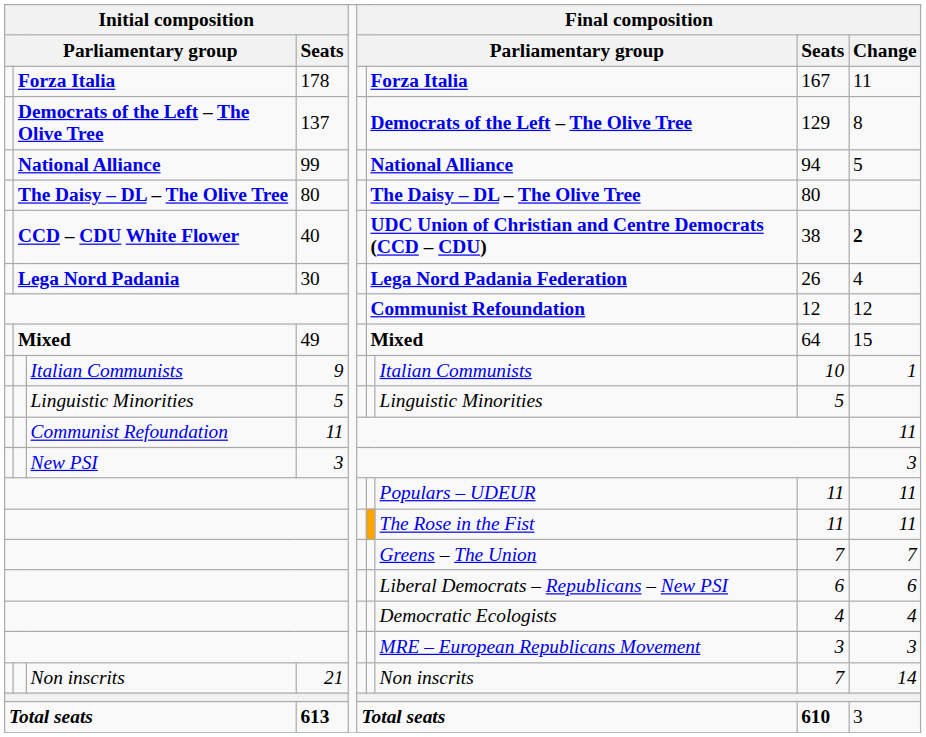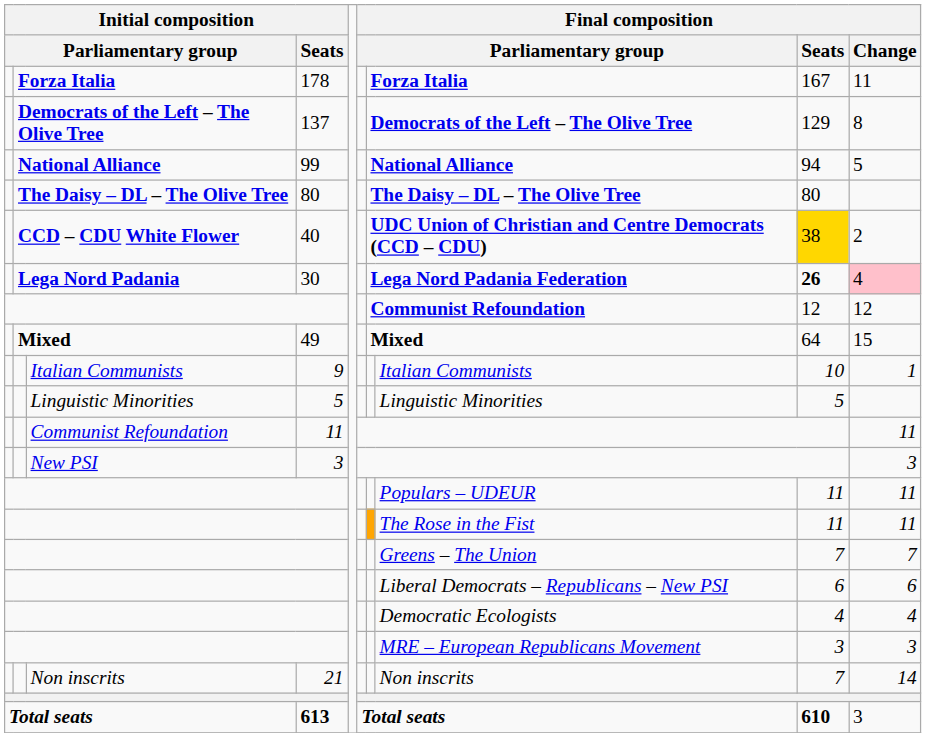(811, 236) no background -> (811, 236) gold background
(858, 236) bold -> (858, 236) normal
(811, 278) normal -> (811, 278) bold
(858, 278) no background -> (858, 278) pink background
